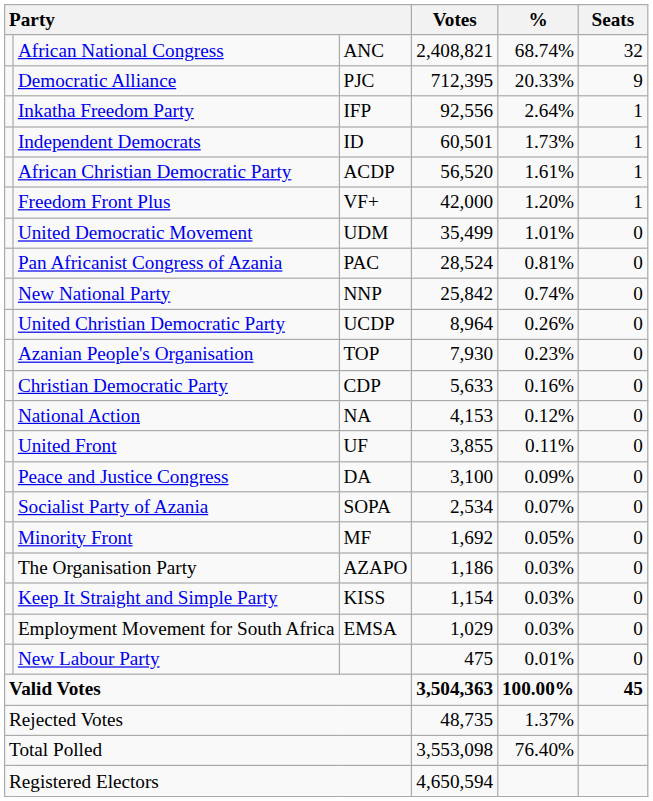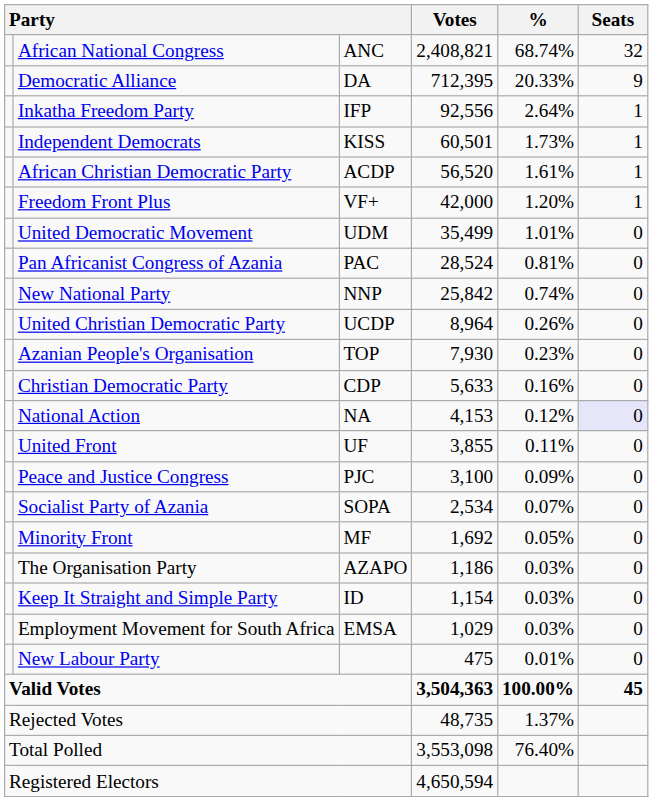(359, 80) PJC -> (357, 80) DA
(354, 141) ID -> (364, 141) KISS
(638, 415) no background -> (638, 415) lavender background
(357, 476) DA -> (359, 476) PJC
(364, 598) KISS -> (354, 598) ID
